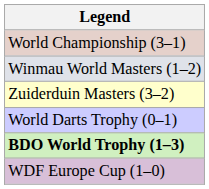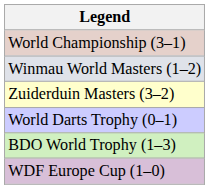(96, 145) bold -> (92, 145) normal
